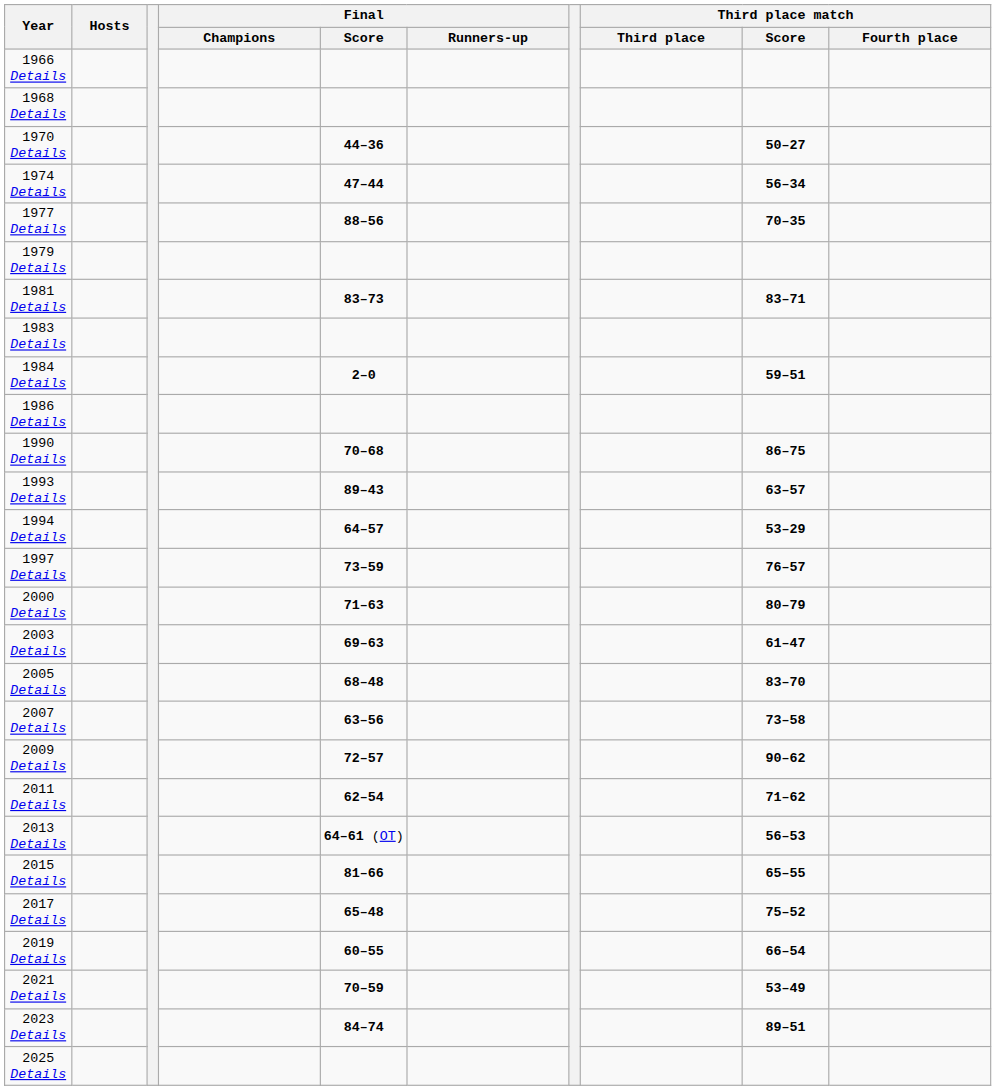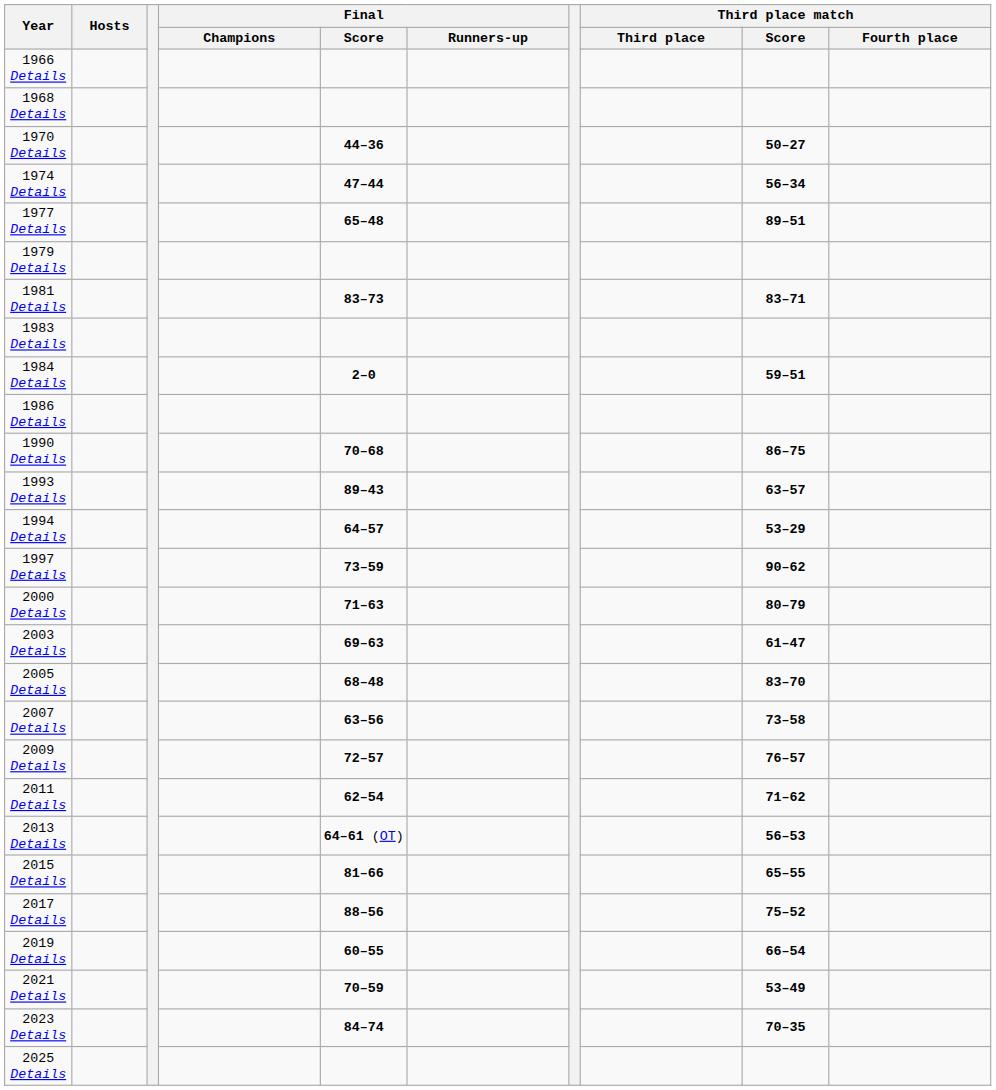(364, 222) 88–56 -> (364, 222) 65–48
(785, 222) 70–35 -> (785, 222) 89–51
(785, 567) 76–57 -> (785, 567) 90–62
(785, 759) 90–62 -> (785, 759) 76–57
(364, 912) 65–48 -> (364, 912) 88–56
(785, 1027) 89–51 -> (785, 1027) 70–35
